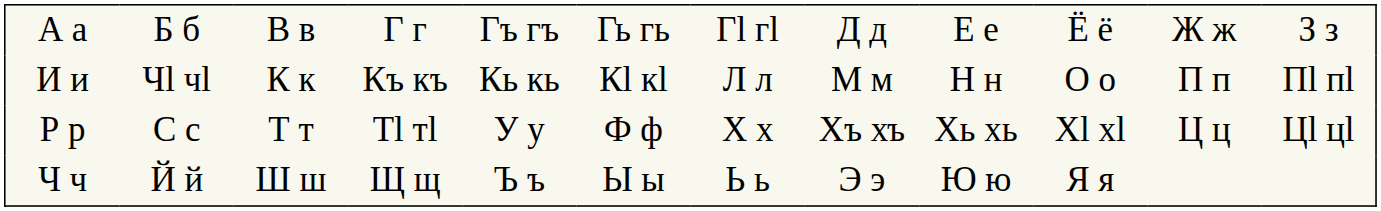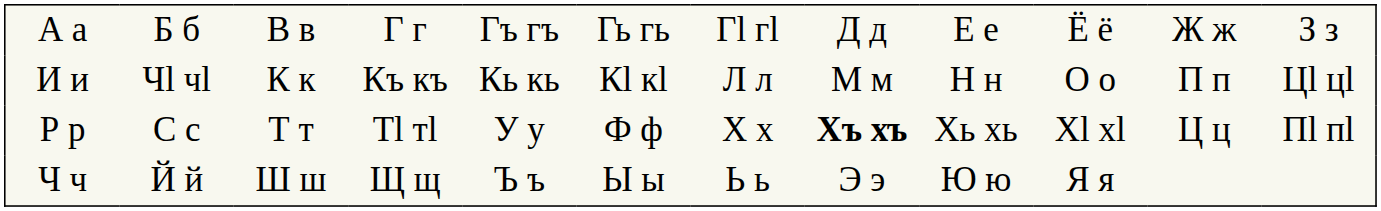(1319, 80) Пӏ пӏ -> (1319, 80) Цӏ цӏ
(862, 130) normal -> (862, 130) bold
(1319, 130) Цӏ цӏ -> (1319, 130) Пӏ пӏ
